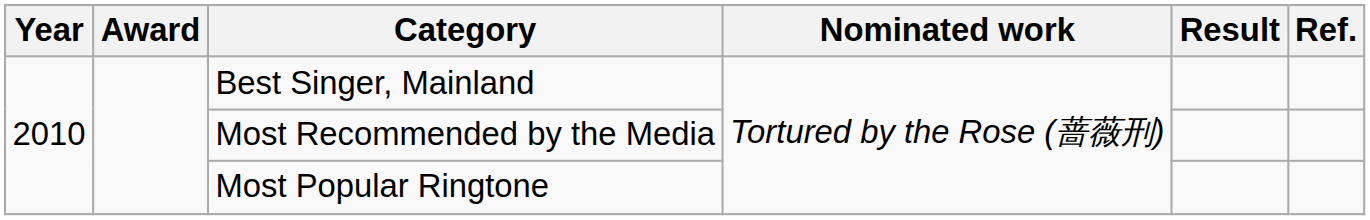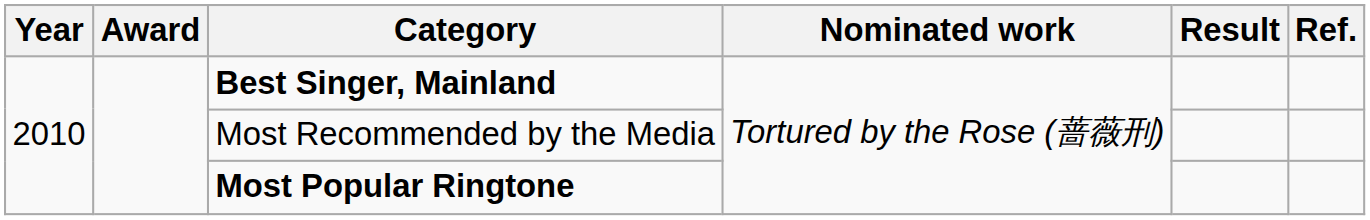(375, 82) normal -> (386, 82) bold
(382, 186) normal -> (395, 186) bold
